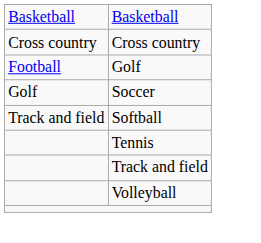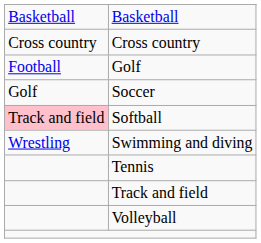(56, 117) no background -> (56, 117) pink background
+ row: (182, 142)
